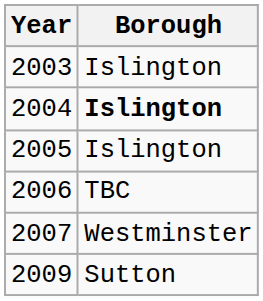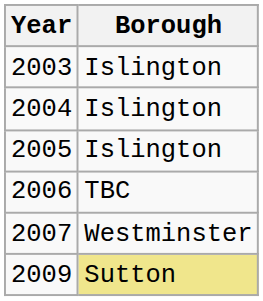(153, 109) bold -> (153, 109) normal
(130, 275) no background -> (130, 275) khaki background
